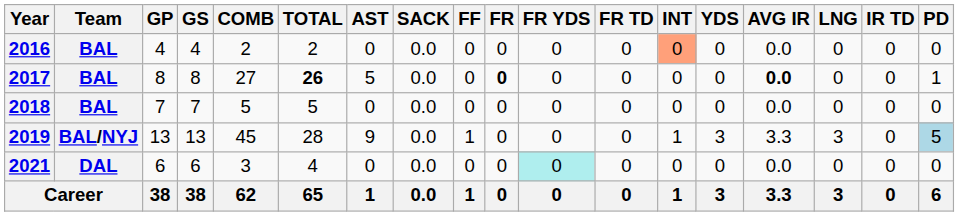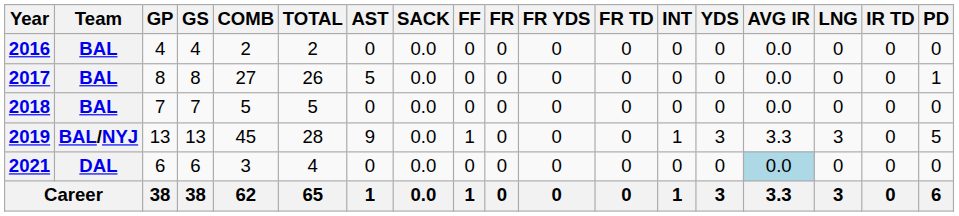(677, 48) lightsalmon background -> (677, 48) no background
(313, 78) bold -> (313, 78) normal
(502, 78) bold -> (502, 78) normal
(779, 78) bold -> (779, 78) normal
(936, 136) lightblue background -> (936, 136) no background
(557, 166) paleturquoise background -> (557, 166) no background
(779, 166) no background -> (779, 166) lightblue background
